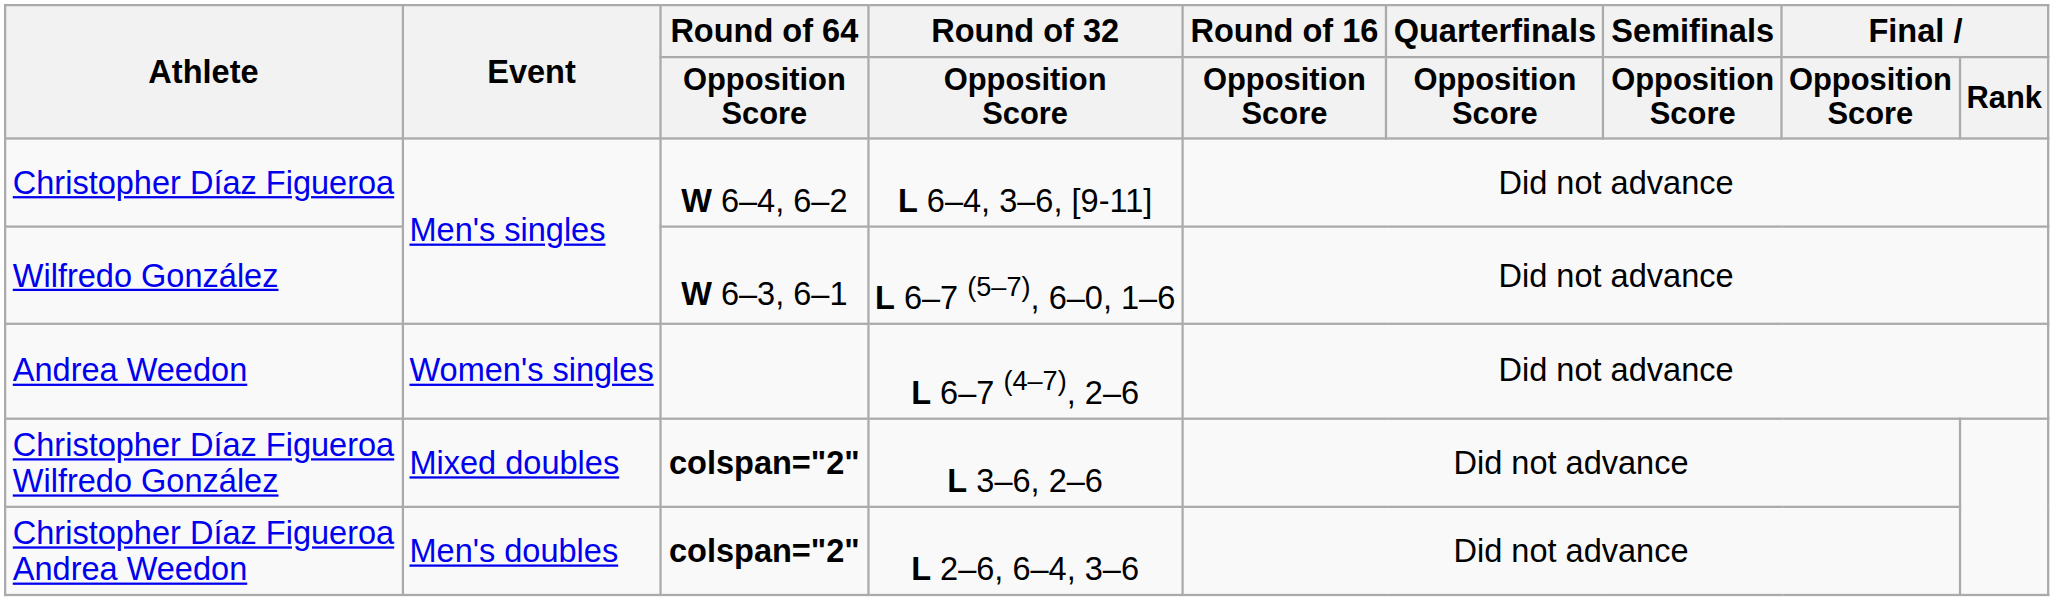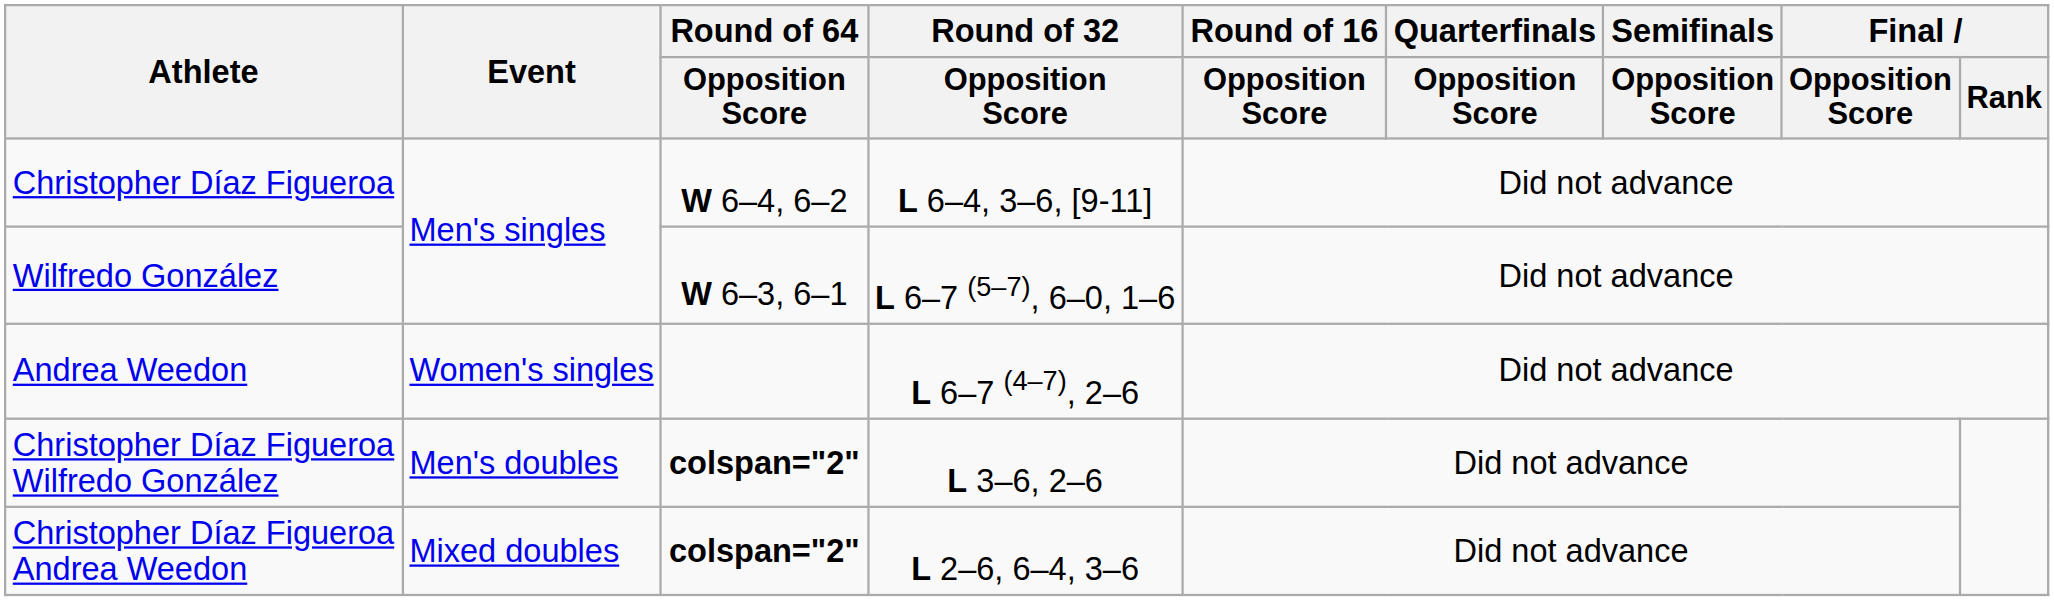(514, 463) Mixed doubles -> (514, 463) Men's doubles
(514, 551) Men's doubles -> (514, 551) Mixed doubles
